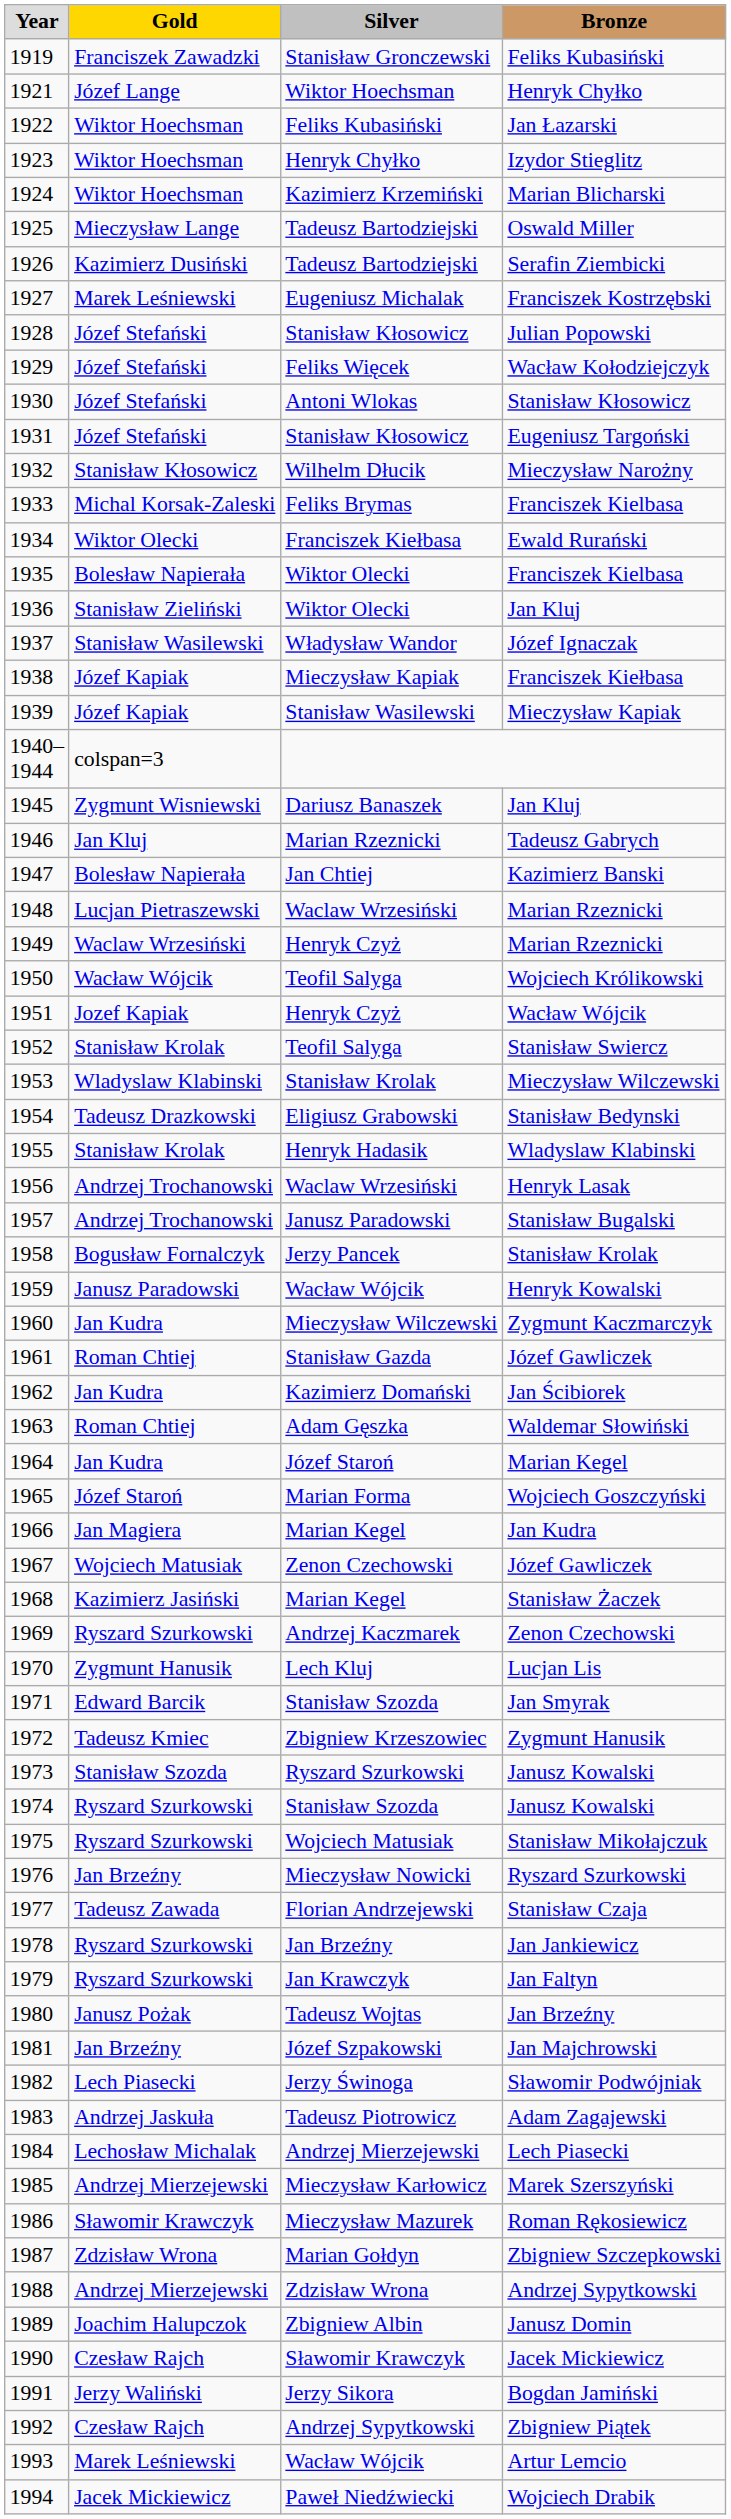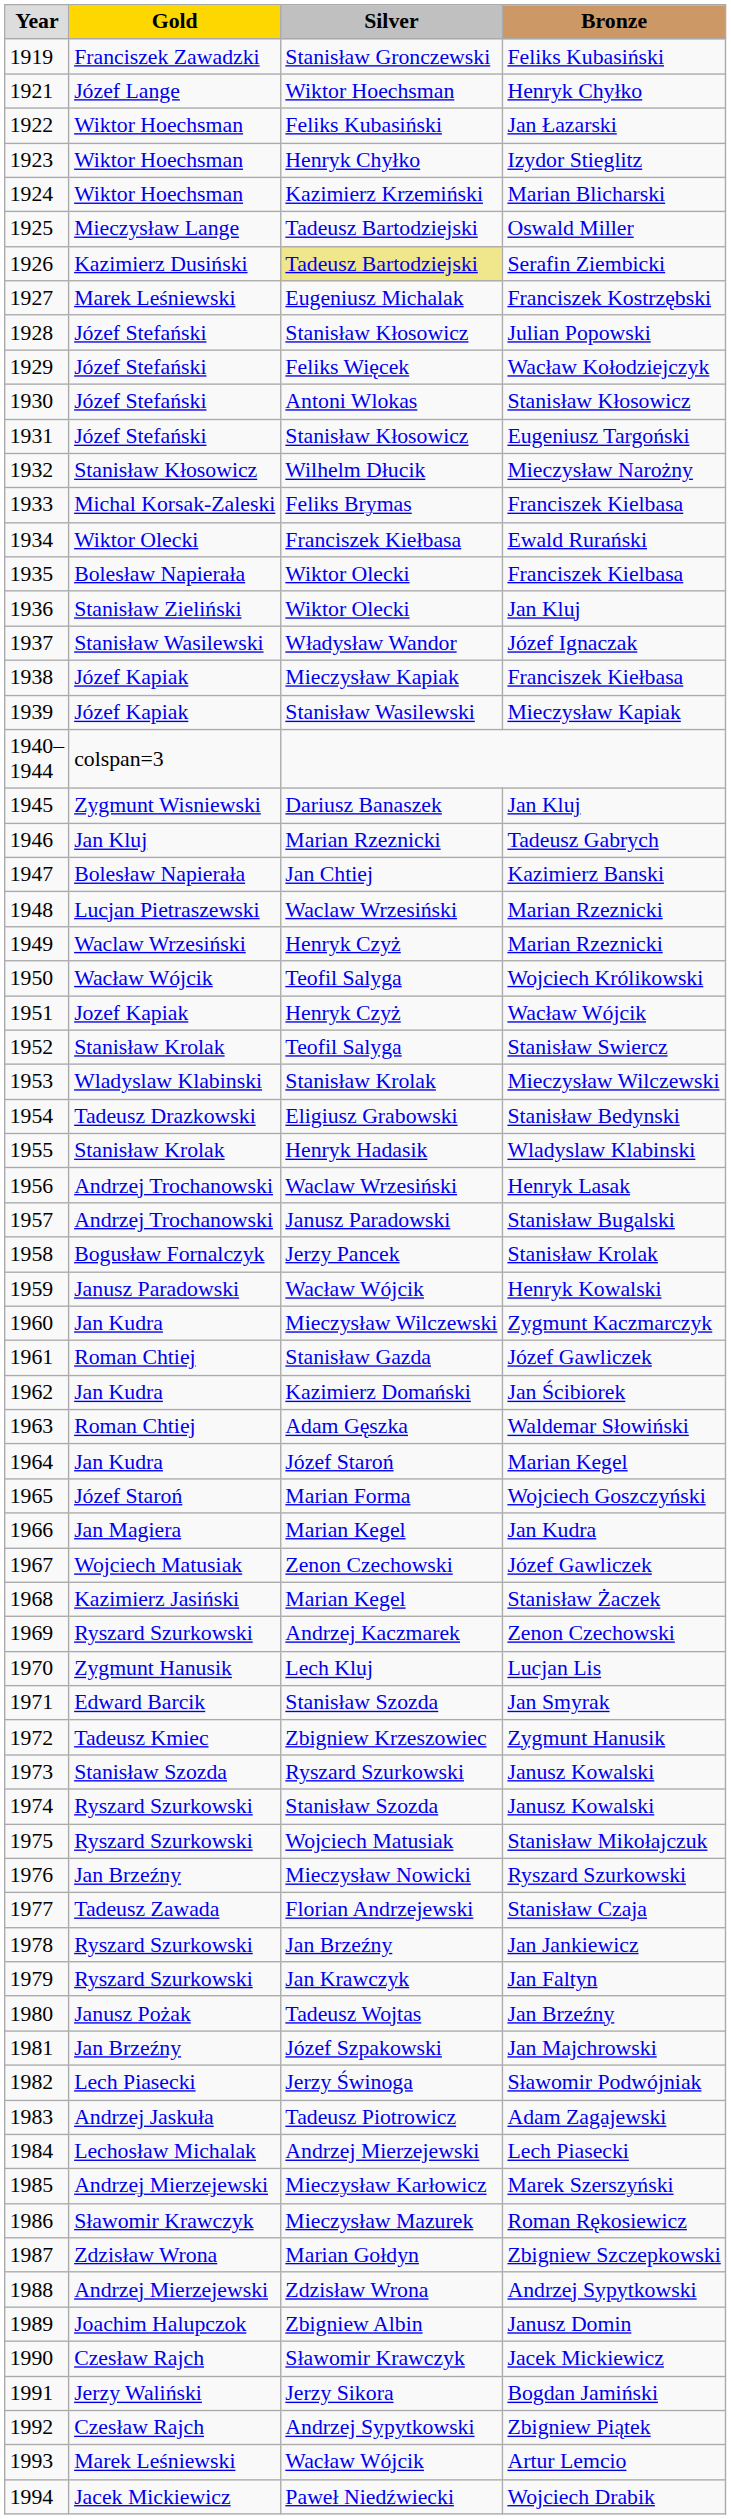(382, 263) no background -> (382, 263) khaki background
